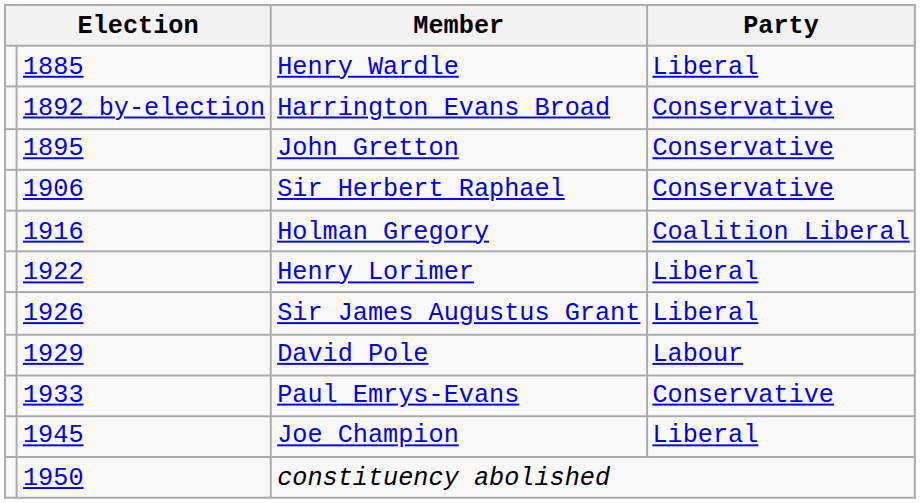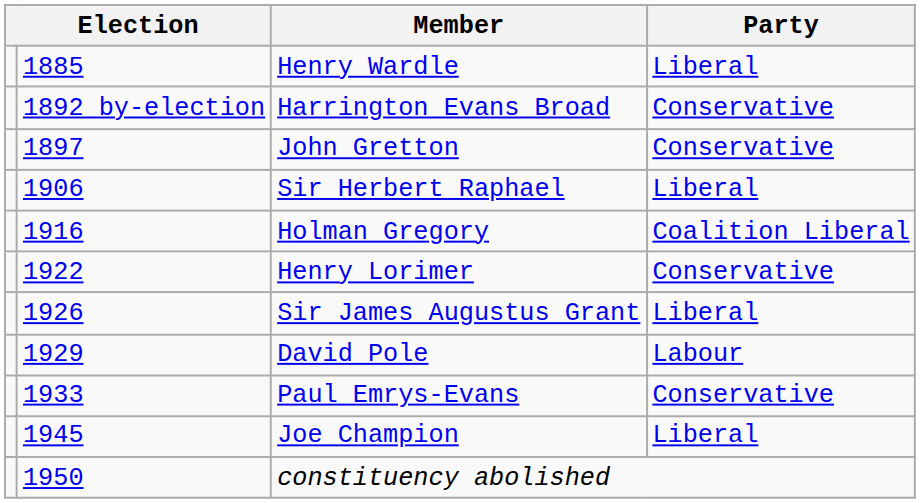(53, 149) 1895 -> (53, 149) 1897
(743, 190) Conservative -> (705, 190) Liberal
(705, 272) Liberal -> (743, 272) Conservative
